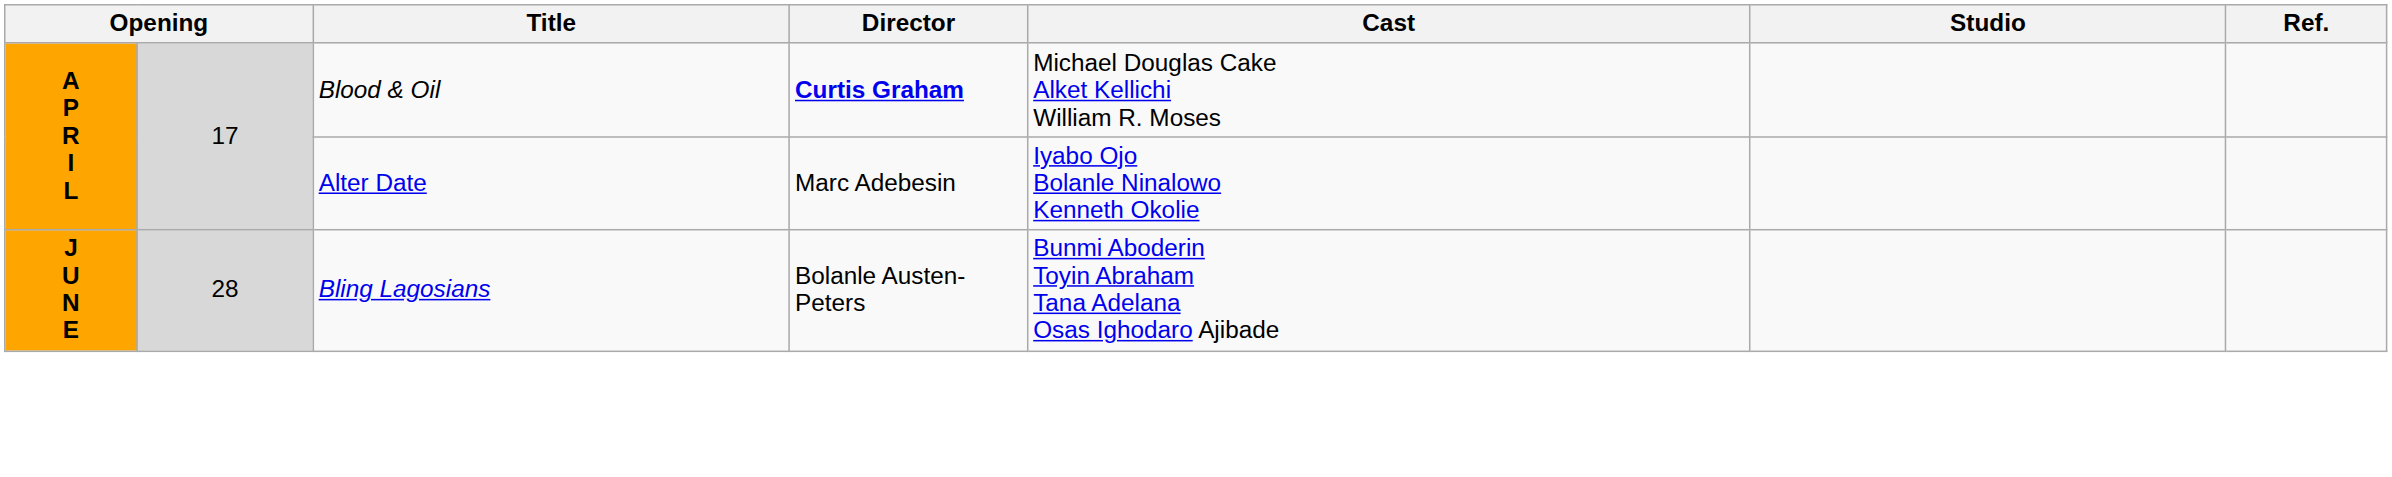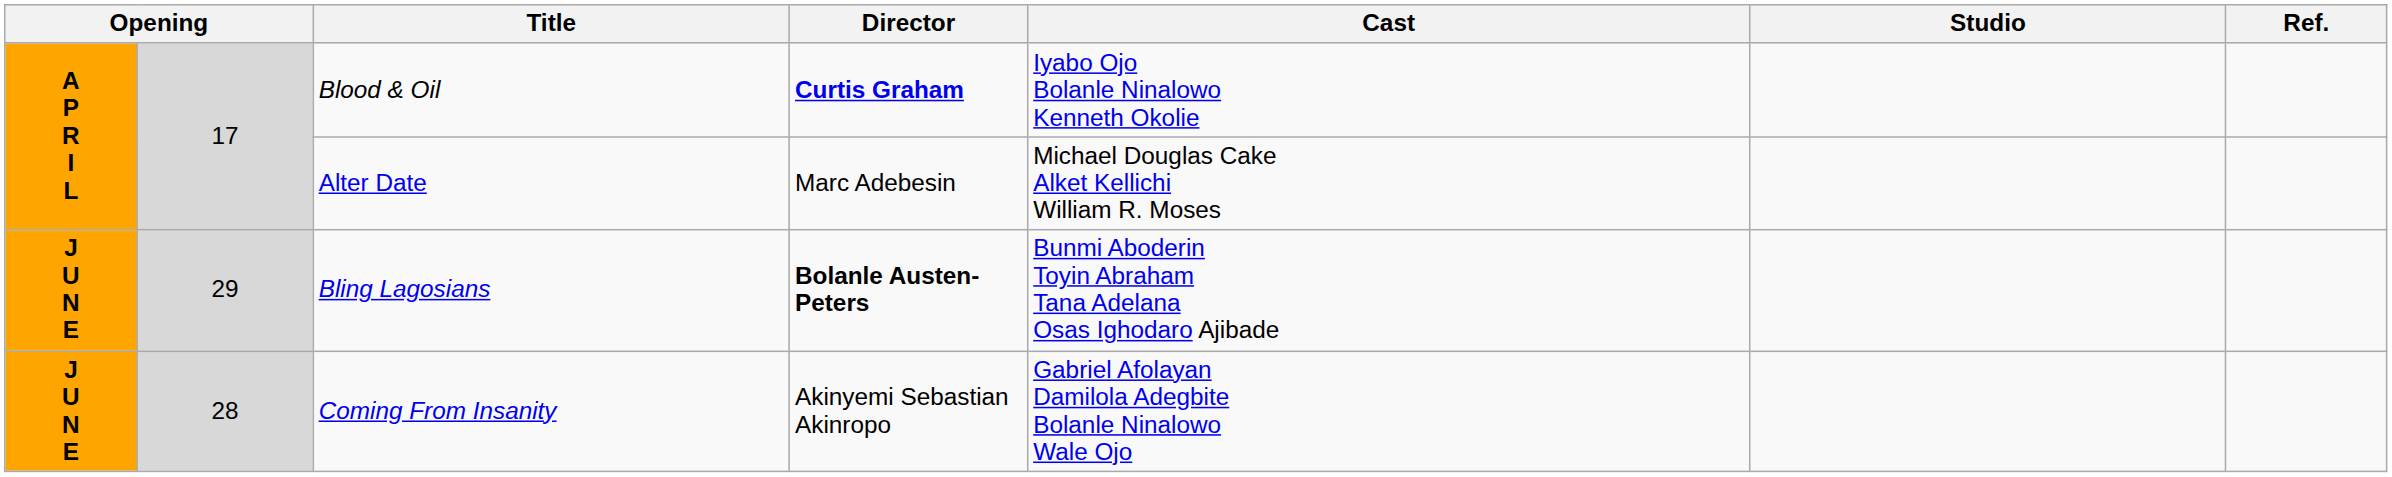(1155, 89) Michael Douglas Cake Alket Kellichi William R. Moses -> (1127, 89) Iyabo Ojo Bolanle Ninalowo Kenneth Okolie
(1127, 183) Iyabo Ojo Bolanle Ninalowo Kenneth Okolie -> (1155, 183) Michael Douglas Cake Alket Kellichi William R. Moses
(225, 289) 28 -> (225, 289) 29
(880, 289) normal -> (887, 289) bold
+ row: (438, 410)
